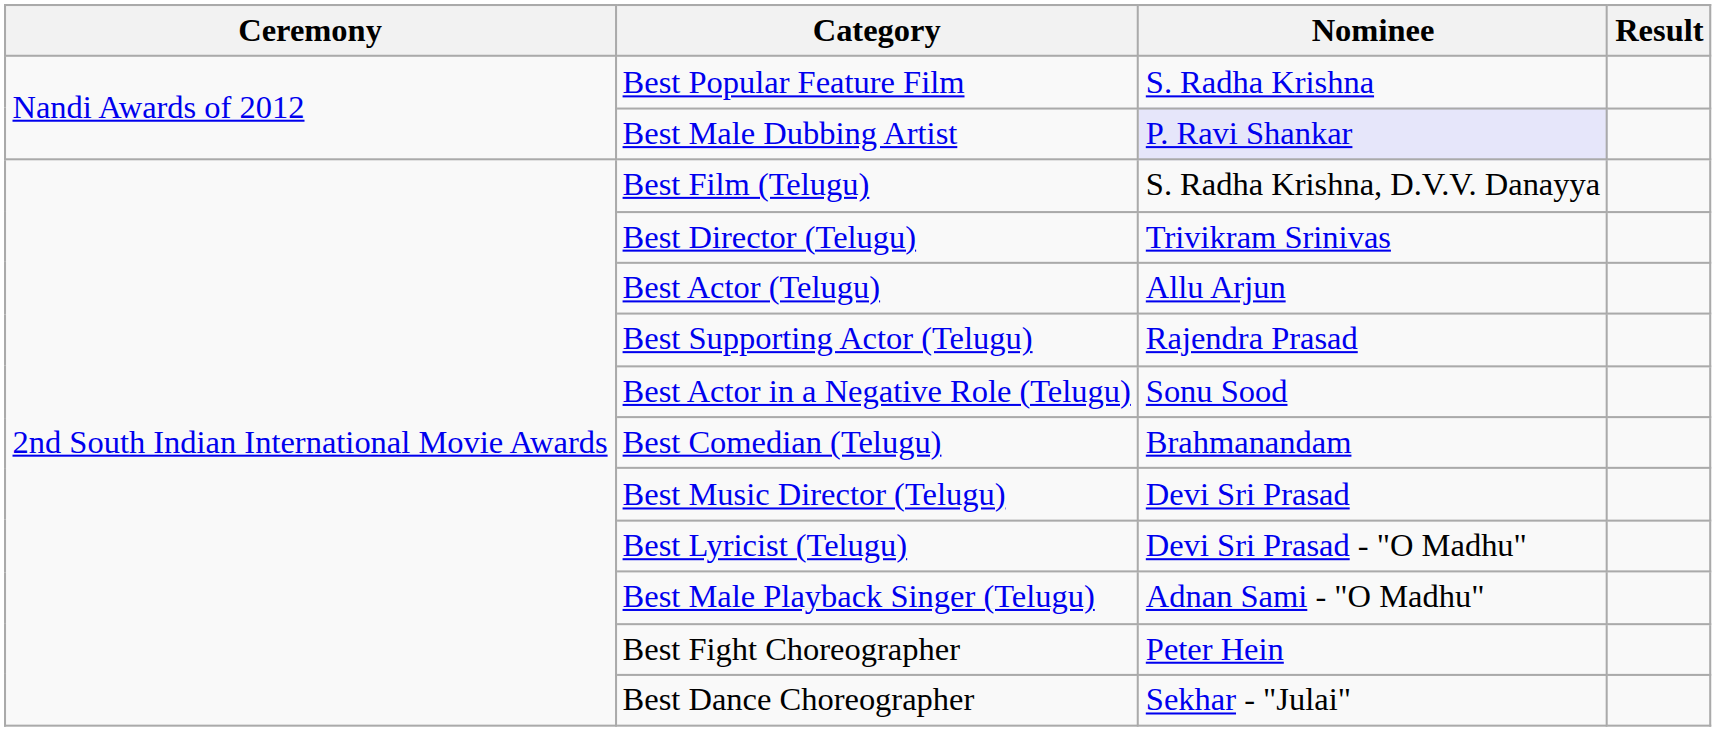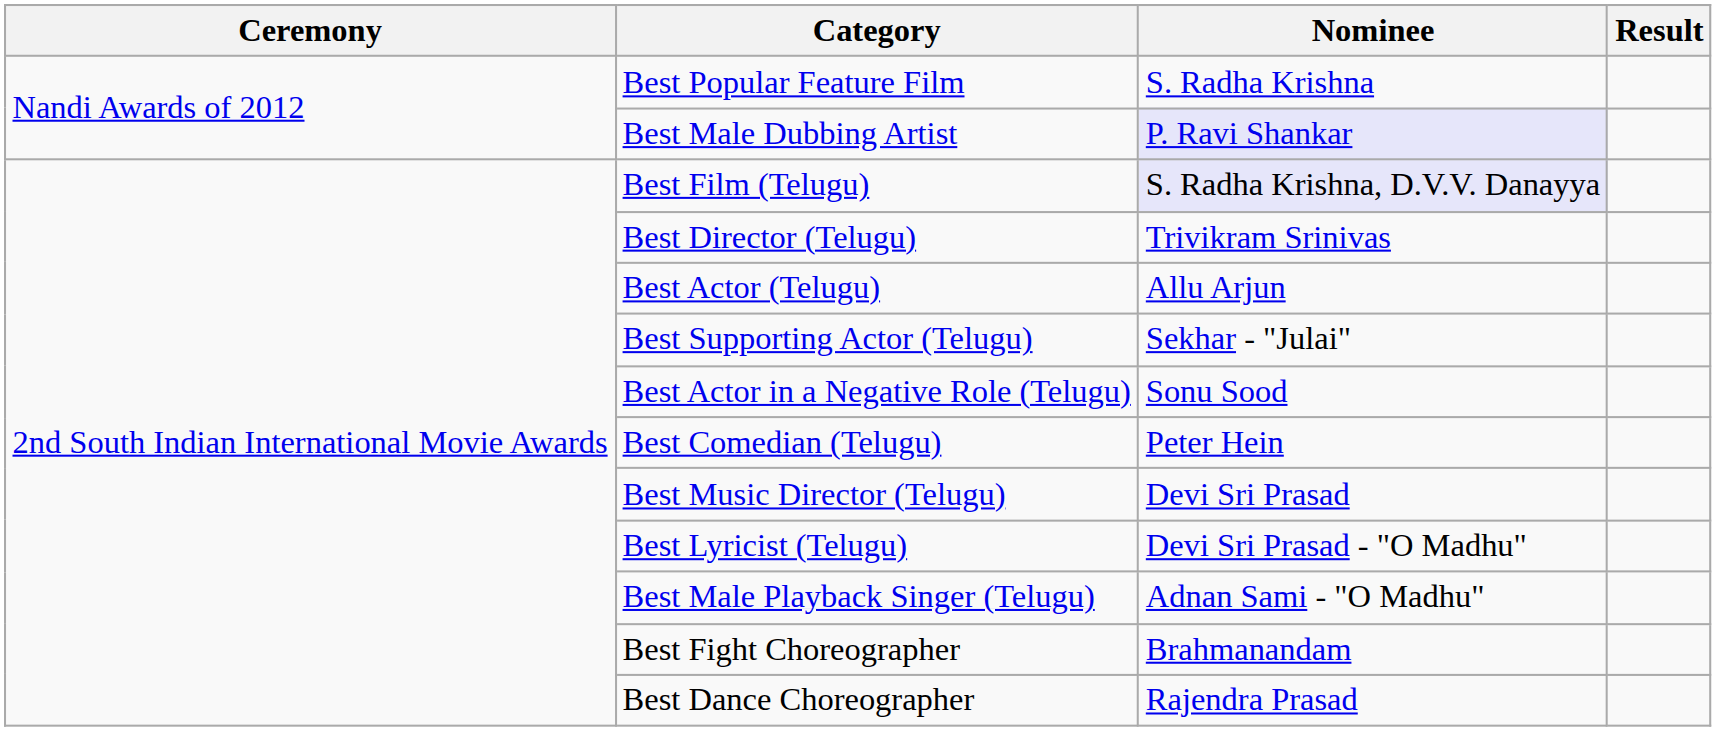(1373, 184) no background -> (1373, 184) lavender background
(1252, 339) Rajendra Prasad -> (1248, 339) Sekhar - "Julai"
(1249, 442) Brahmanandam -> (1215, 442) Peter Hein
(1215, 648) Peter Hein -> (1249, 648) Brahmanandam
(1248, 699) Sekhar - "Julai" -> (1252, 699) Rajendra Prasad
